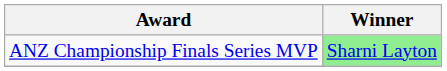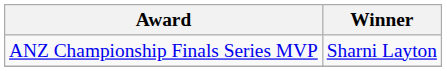(382, 50) lightgreen background -> (382, 50) no background
